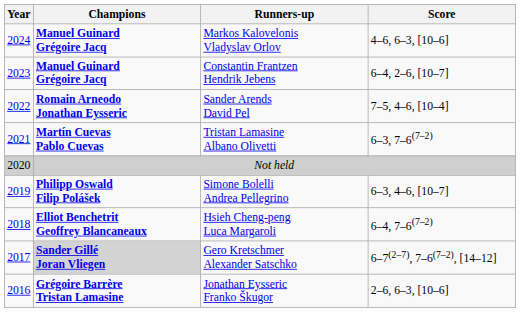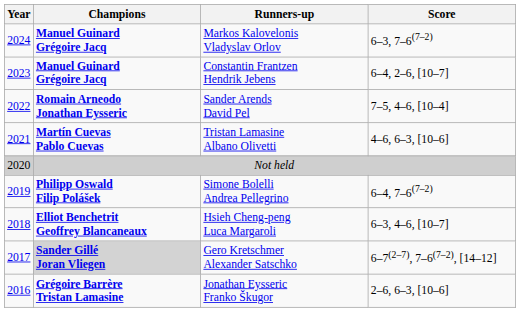(410, 40) 4–6, 6–3, [10–6] -> (402, 40) 6–3, 7–6(7–2)
(402, 139) 6–3, 7–6(7–2) -> (410, 139) 4–6, 6–3, [10–6]
(410, 191) 6–3, 4–6, [10–7] -> (402, 191) 6–4, 7–6(7–2)
(402, 224) 6–4, 7–6(7–2) -> (410, 224) 6–3, 4–6, [10–7]
